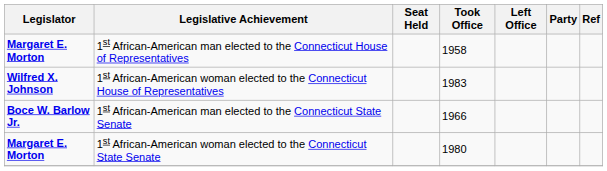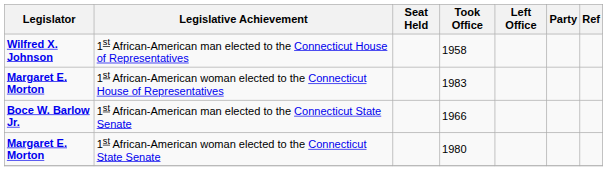(37, 50) Margaret E. Morton -> (32, 50) Wilfred X. Johnson
(32, 83) Wilfred X. Johnson -> (37, 83) Margaret E. Morton
